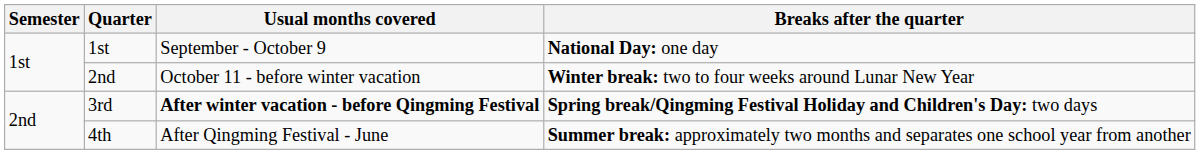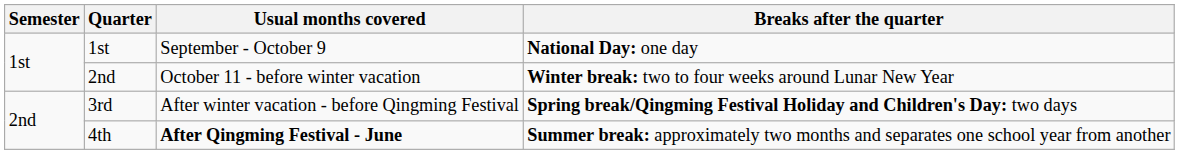(350, 105) bold -> (340, 105) normal
(274, 134) normal -> (281, 134) bold
